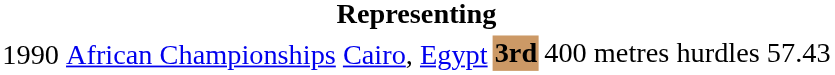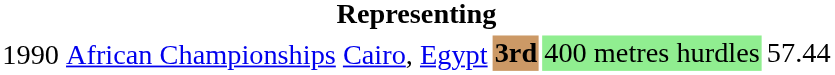(652, 52) no background -> (652, 52) lightgreen background
(799, 52) 57.43 -> (799, 52) 57.44
